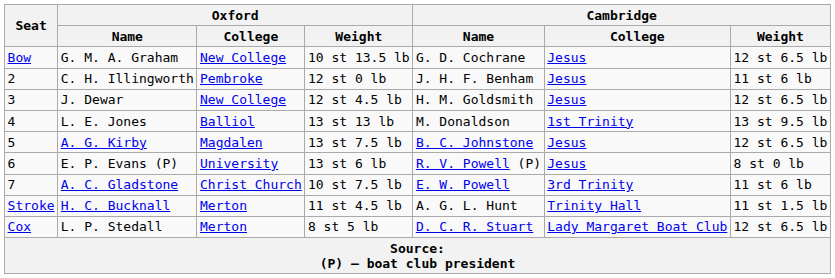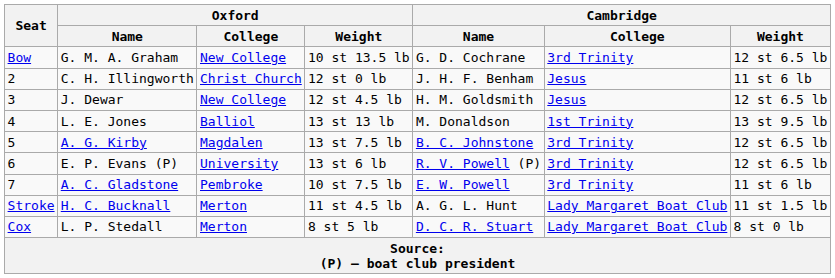(567, 57) Jesus -> (590, 57) 3rd Trinity
(231, 79) Pembroke -> (251, 79) Christ Church
(567, 142) Jesus -> (590, 142) 3rd Trinity
(567, 163) Jesus -> (590, 163) 3rd Trinity
(769, 163) 8 st 0 lb -> (780, 163) 12 st 6.5 lb
(251, 185) Christ Church -> (231, 185) Pembroke
(594, 206) Trinity Hall -> (637, 206) Lady Margaret Boat Club
(780, 227) 12 st 6.5 lb -> (769, 227) 8 st 0 lb
